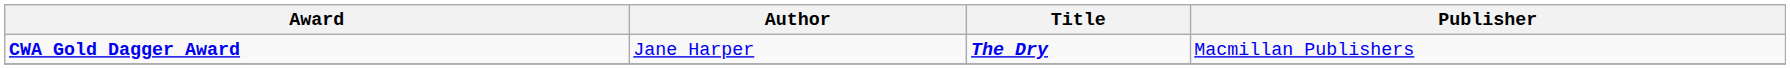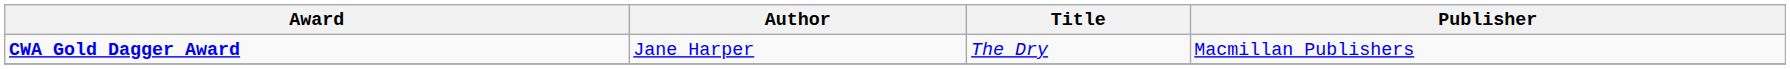(1010, 50) bold -> (1010, 50) normal
